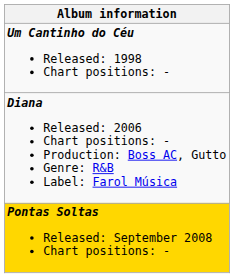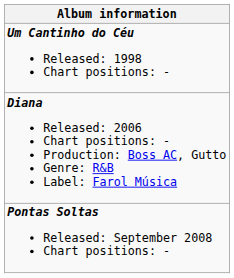(117, 232) gold background -> (117, 232) no background
